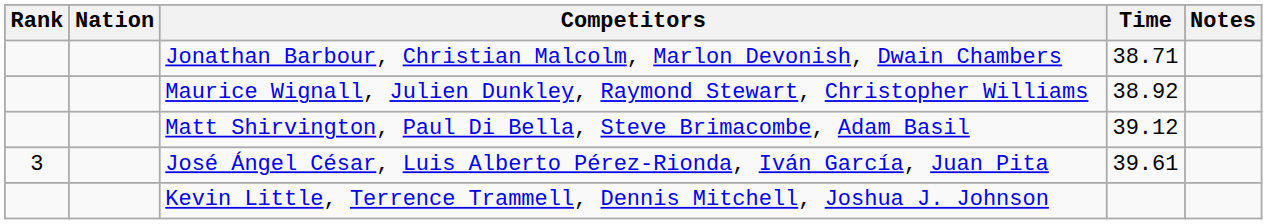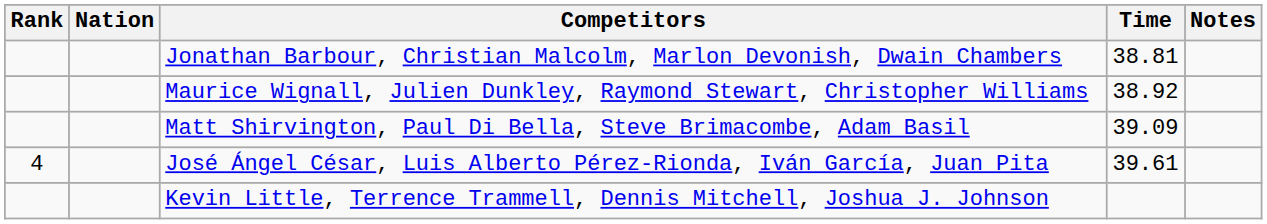(1145, 58) 38.71 -> (1145, 58) 38.81
(1145, 129) 39.12 -> (1145, 129) 39.09
(37, 165) 3 -> (37, 165) 4
